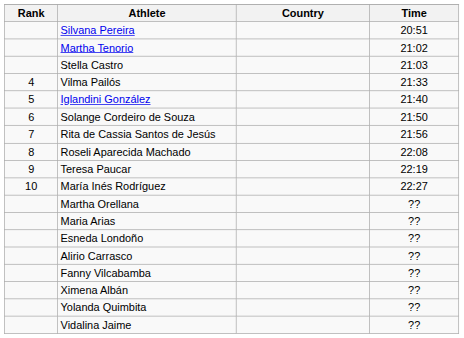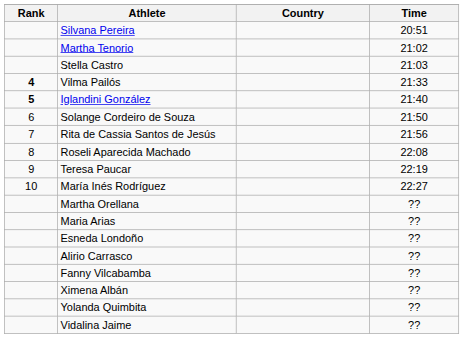(31, 83) normal -> (31, 83) bold
(31, 100) normal -> (31, 100) bold
